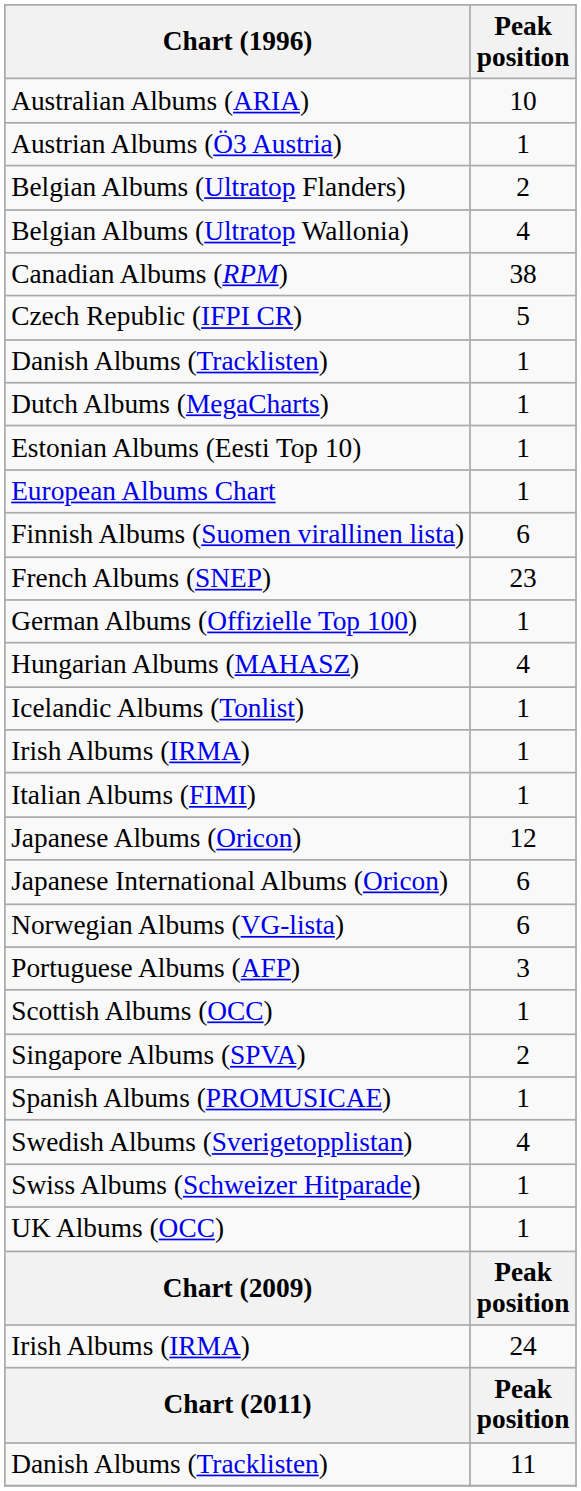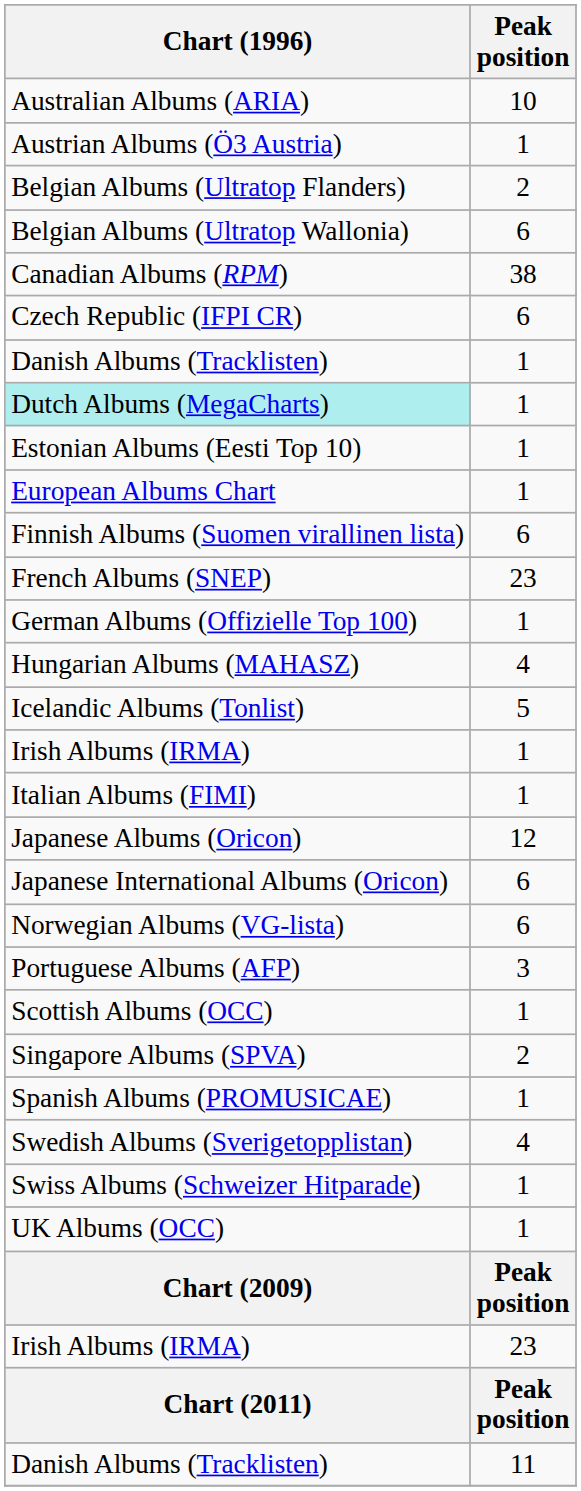(523, 230) 4 -> (523, 230) 6
(523, 317) 5 -> (523, 317) 6
(170, 404) no background -> (170, 404) paleturquoise background
(523, 707) 1 -> (523, 707) 5
(523, 1346) 24 -> (523, 1346) 23
